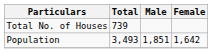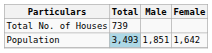(125, 40) no background -> (125, 40) lightblue background
